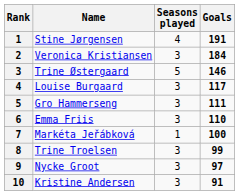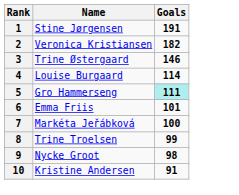- column: (177, 18)
(217, 55) 184 -> (172, 44) 182
(217, 87) 117 -> (172, 76) 114
(217, 103) no background -> (172, 92) paleturquoise background
(217, 119) 110 -> (172, 108) 101
(217, 167) 97 -> (172, 155) 98
